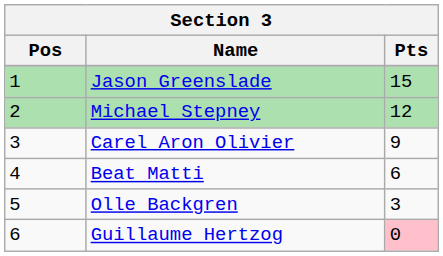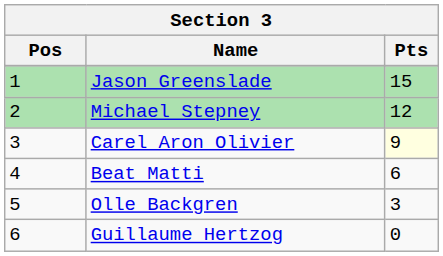(395, 143) no background -> (395, 143) lightyellow background
(395, 235) pink background -> (395, 235) no background
